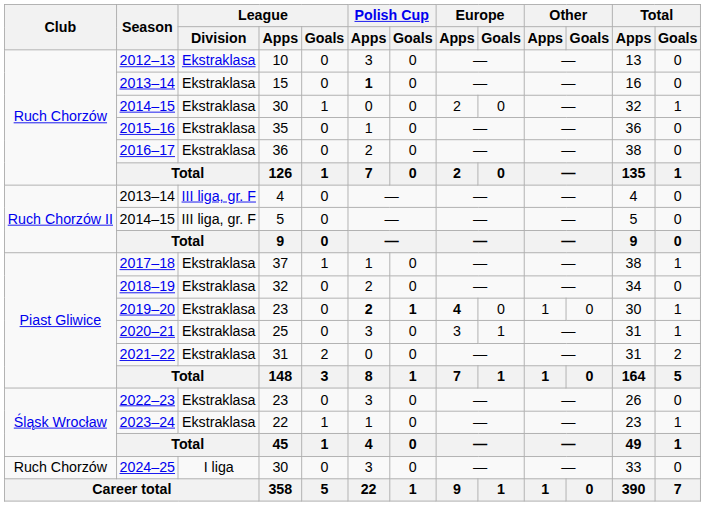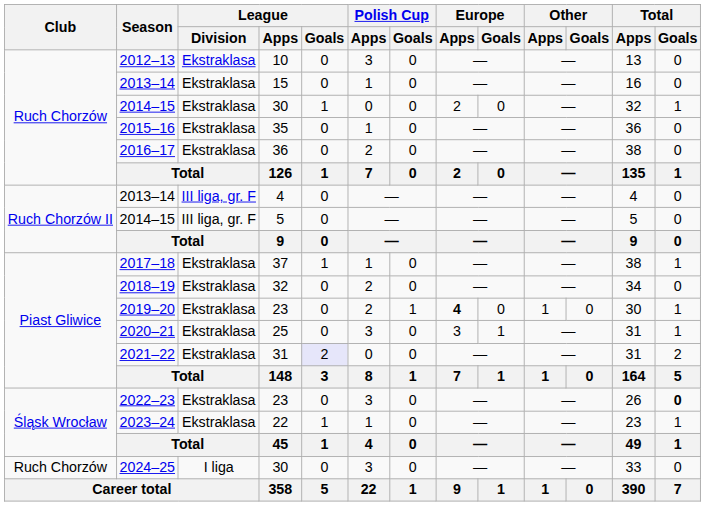(369, 83) bold -> (369, 83) normal
(369, 309) bold -> (369, 309) normal
(413, 309) bold -> (413, 309) normal
(324, 354) no background -> (324, 354) lavender background
(678, 399) normal -> (678, 399) bold
